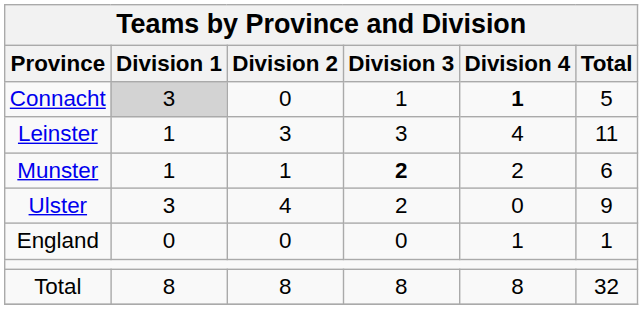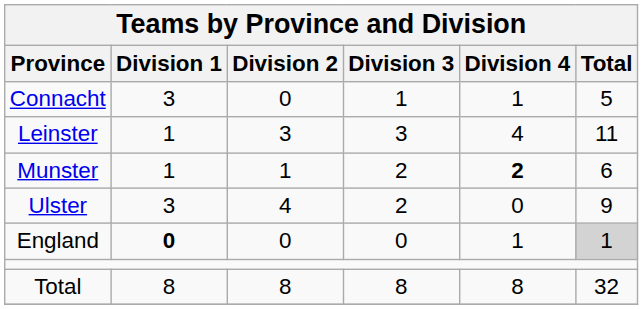(169, 98) lightgrey background -> (169, 98) no background
(517, 98) bold -> (517, 98) normal
(401, 169) bold -> (401, 169) normal
(517, 169) normal -> (517, 169) bold
(169, 241) normal -> (169, 241) bold
(607, 241) no background -> (607, 241) lightgrey background
